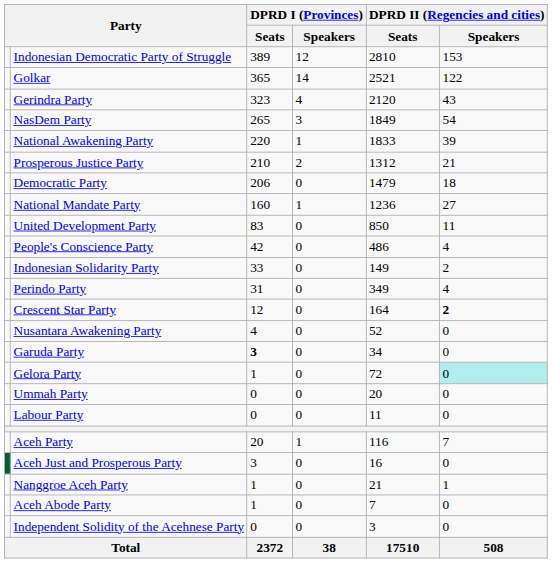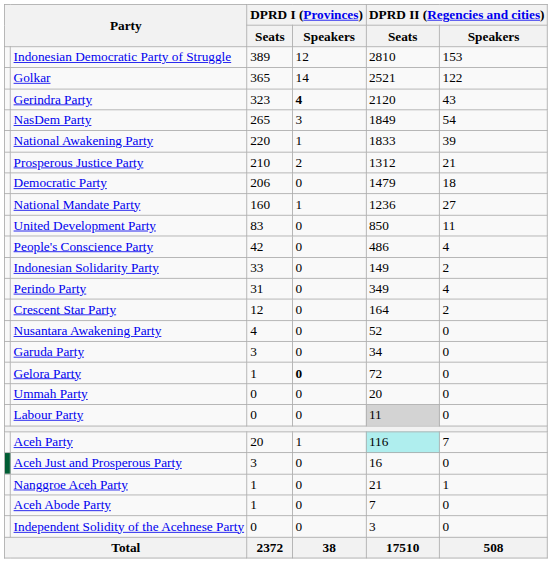(299, 99) normal -> (299, 99) bold
(446, 309) bold -> (446, 309) normal
(254, 352) bold -> (254, 352) normal
(299, 373) normal -> (299, 373) bold
(446, 373) paleturquoise background -> (446, 373) no background
(375, 415) no background -> (375, 415) lightgrey background
(379, 442) no background -> (379, 442) paleturquoise background
